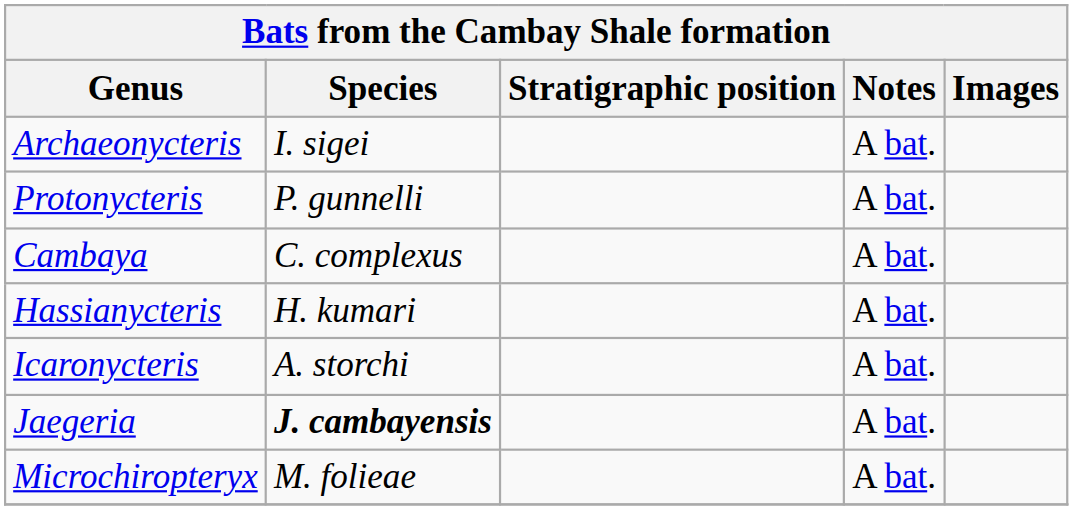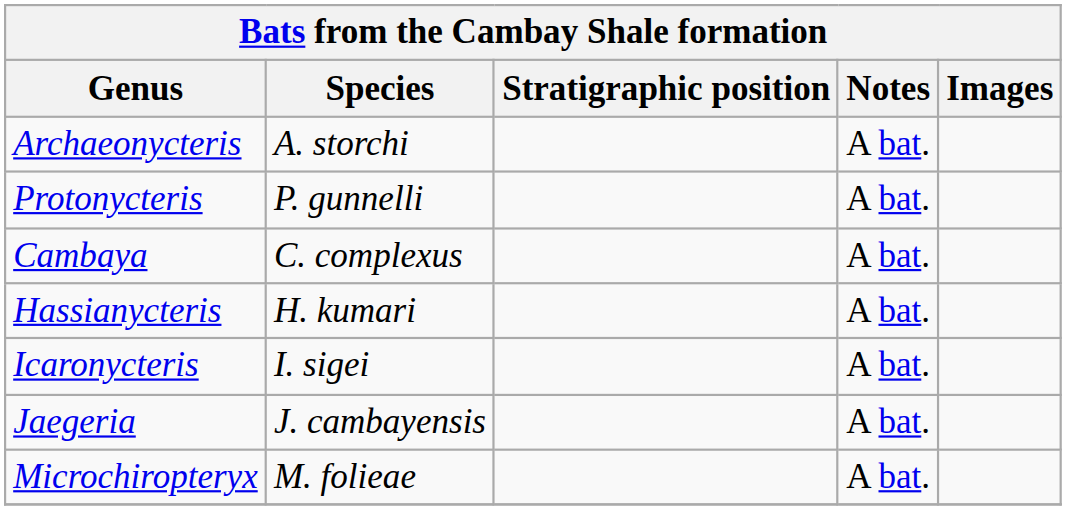(322, 143) I. sigei -> (341, 143) A. storchi
(341, 365) A. storchi -> (322, 365) I. sigei
(383, 421) bold -> (380, 421) normal
